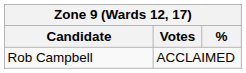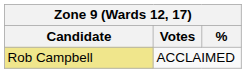(50, 57) no background -> (50, 57) khaki background
